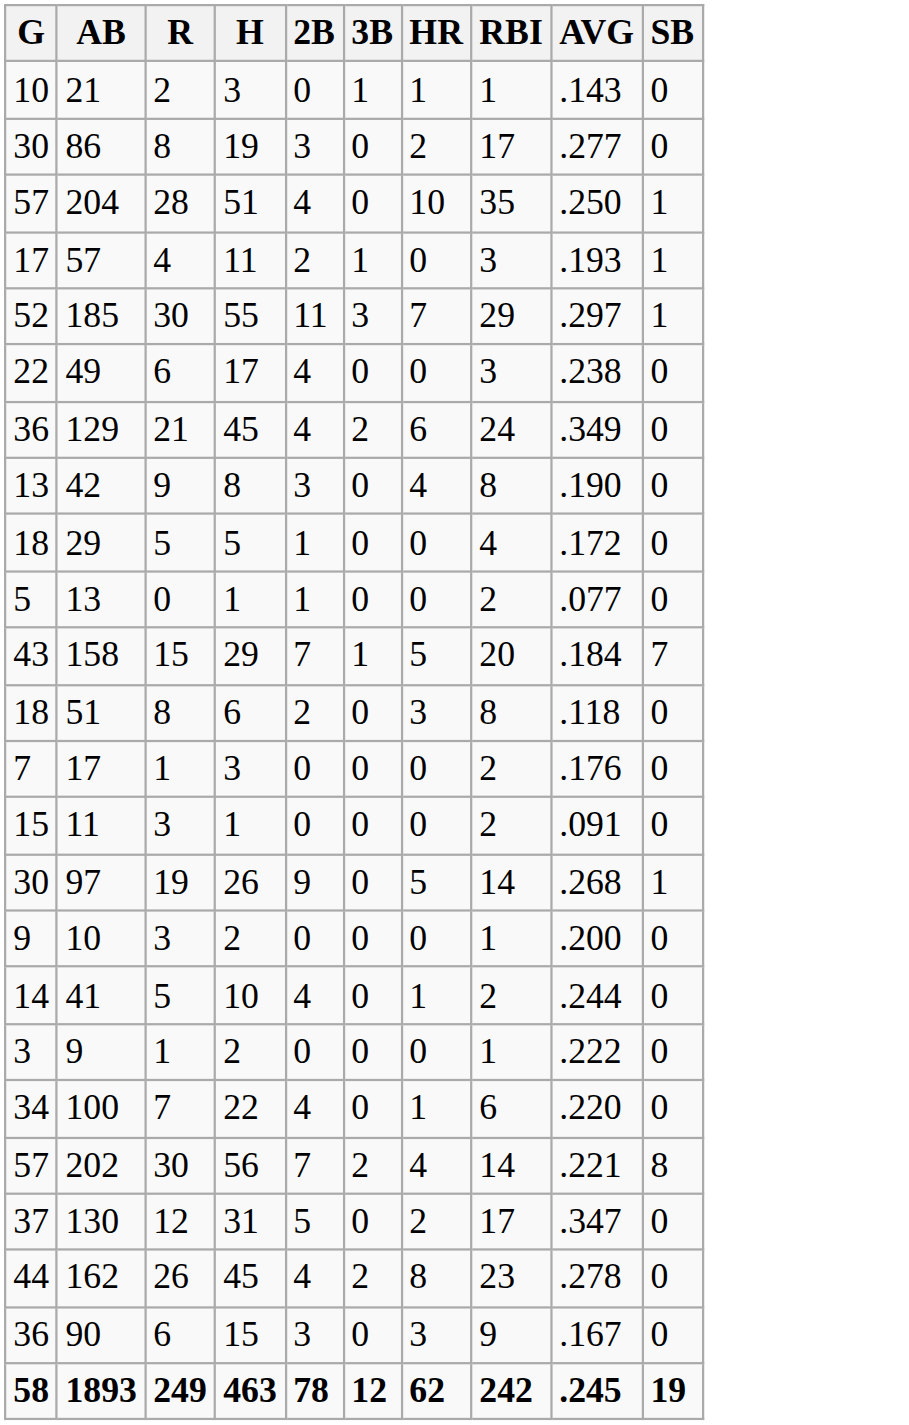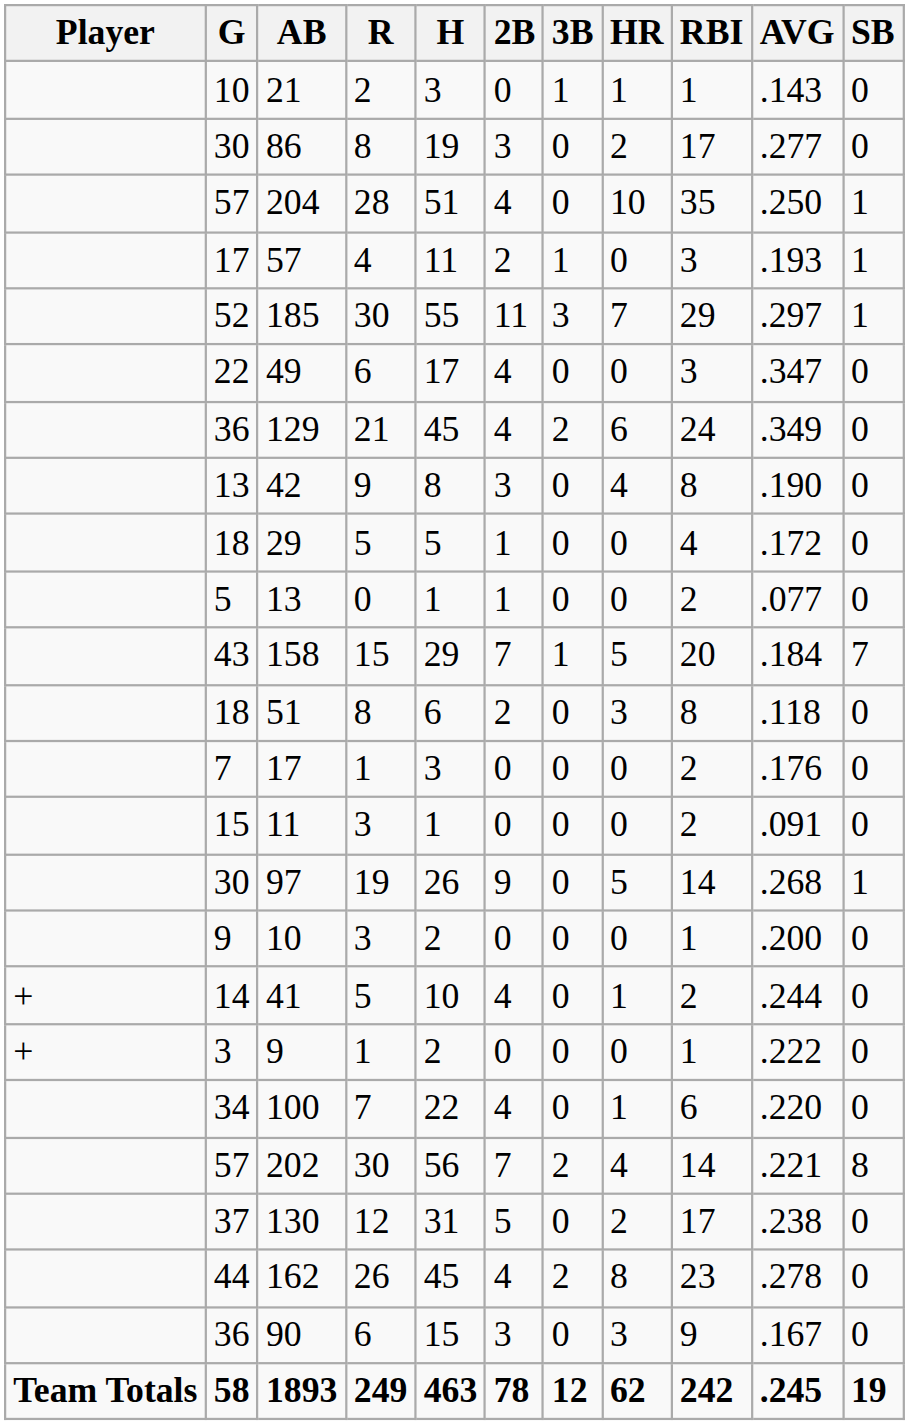+ column: (105, 32)
(590, 372) .238 -> (791, 372) .347
(590, 1221) .347 -> (791, 1221) .238
